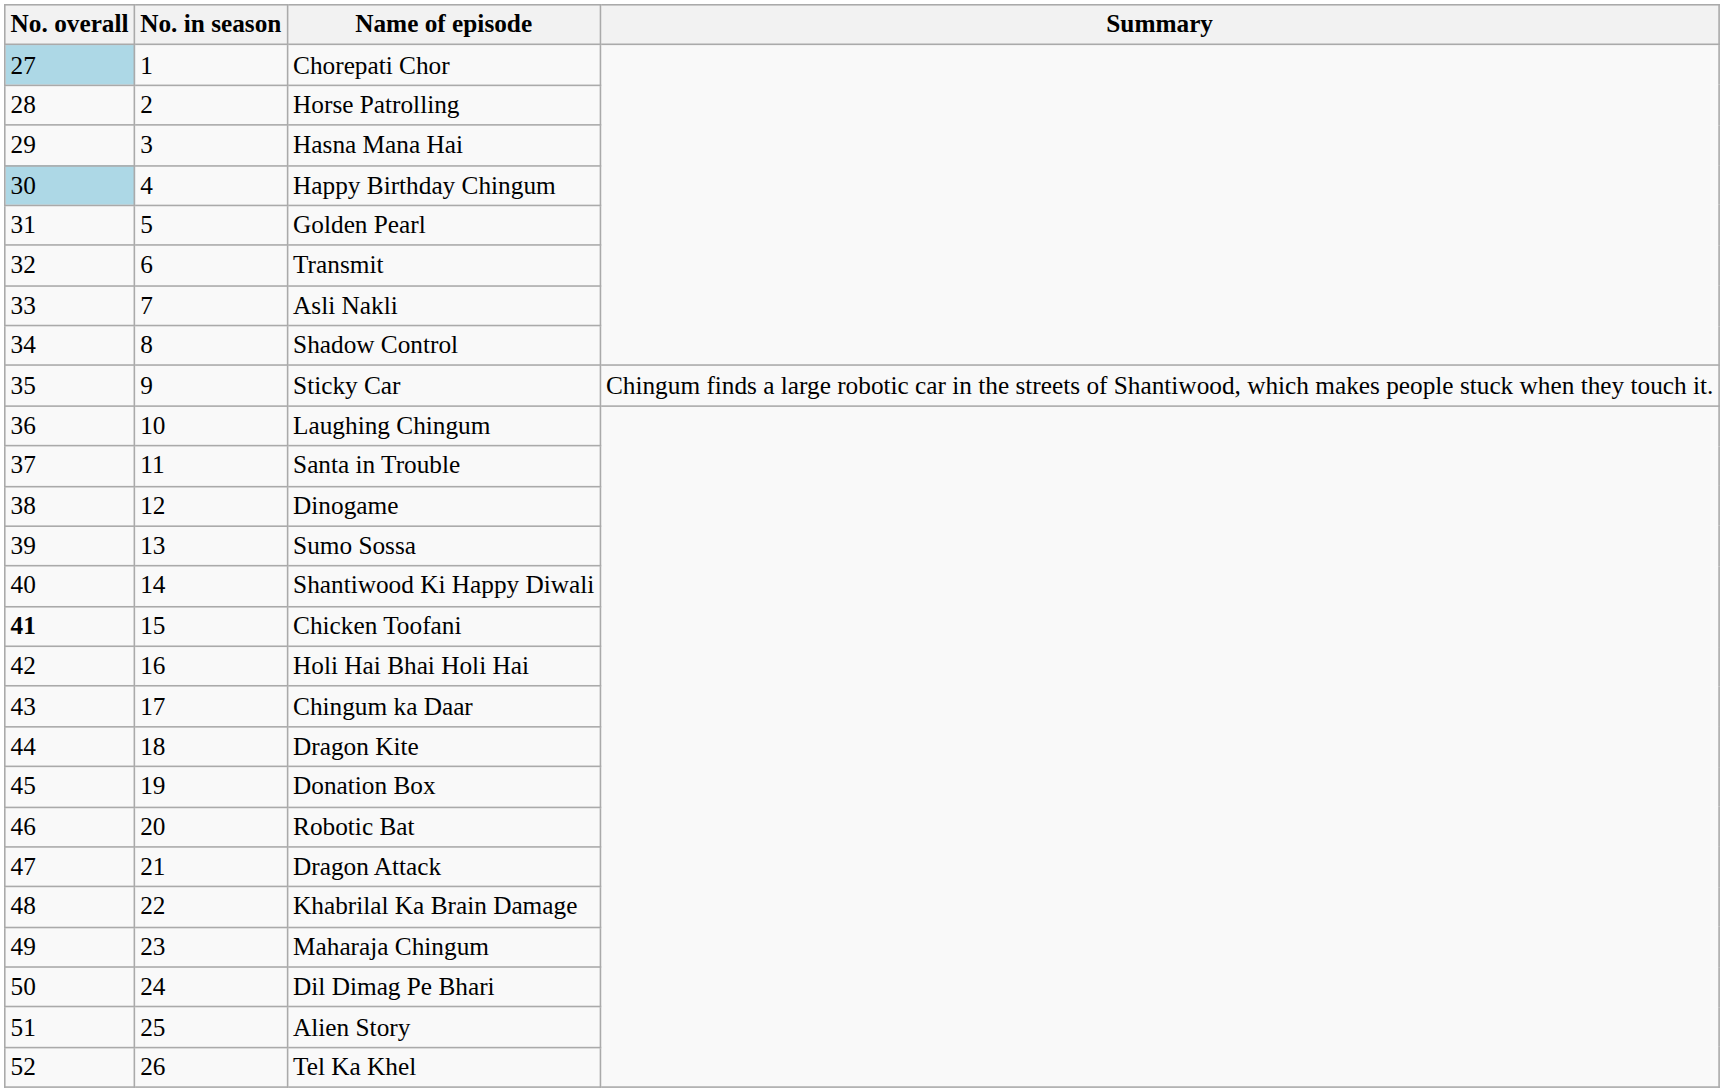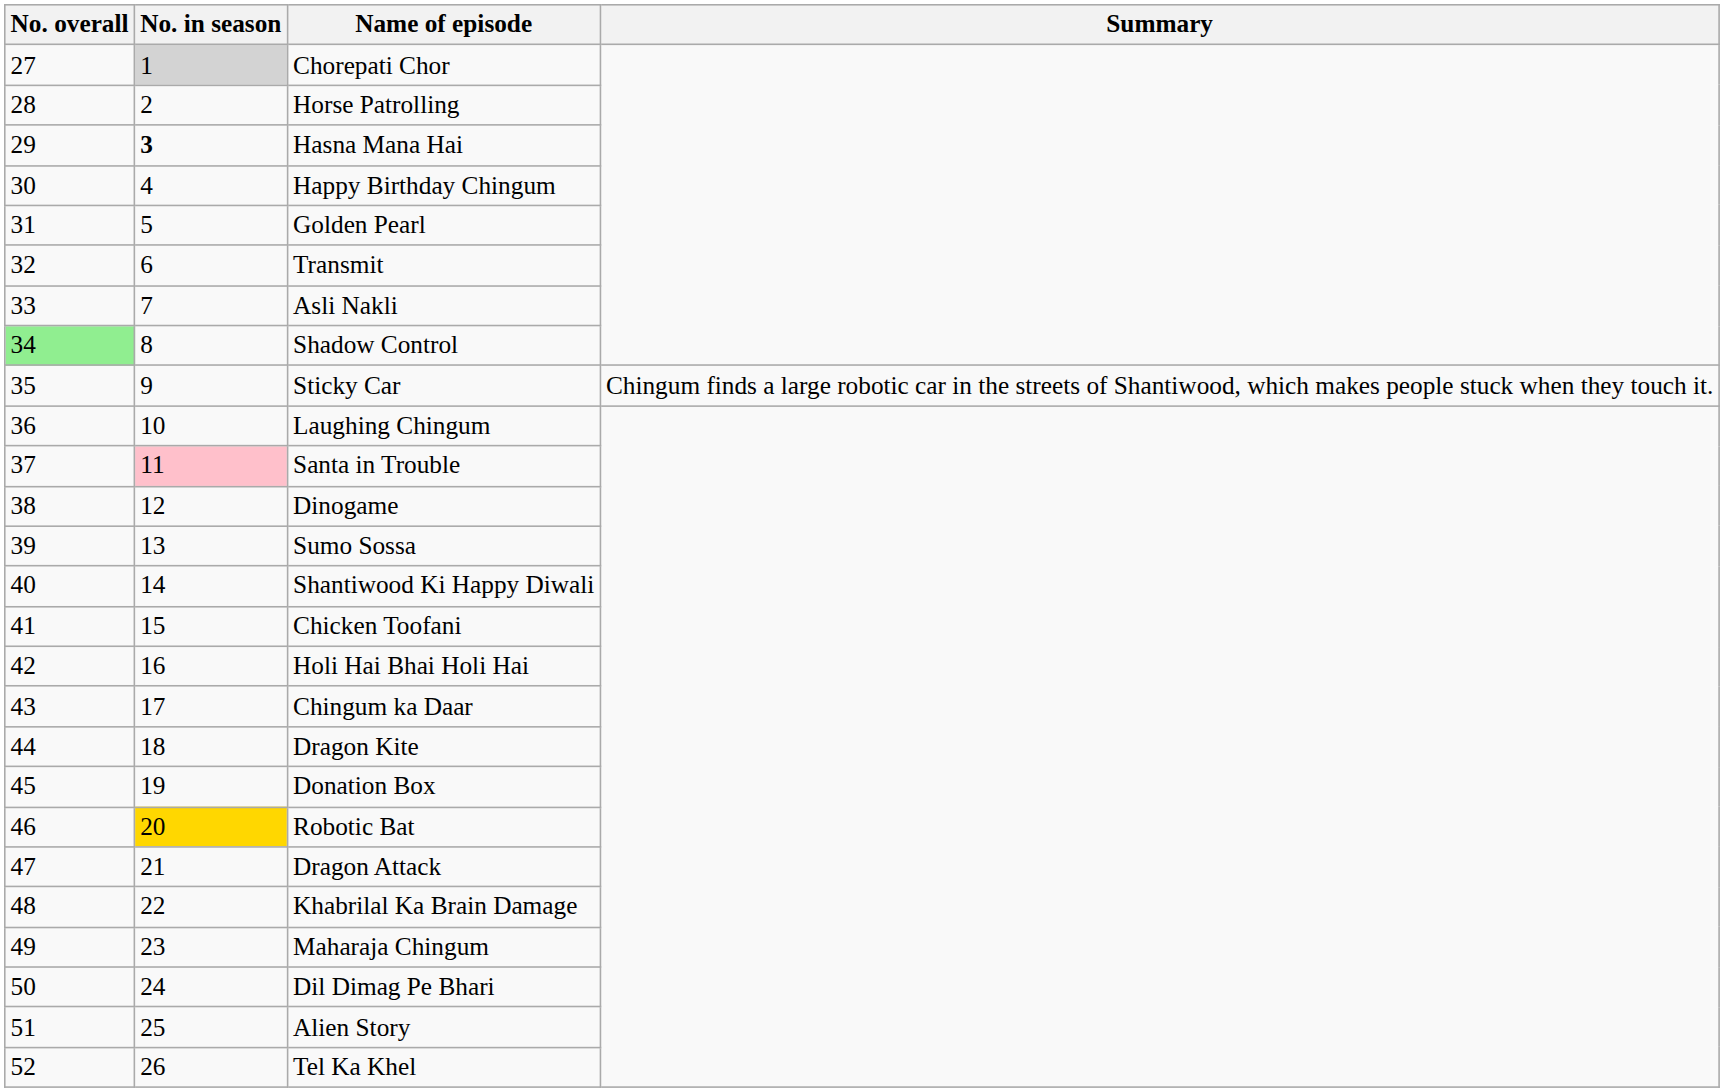(23, 64) lightblue background -> (23, 64) no background
(147, 64) no background -> (147, 64) lightgrey background
(147, 144) normal -> (147, 144) bold
(23, 184) lightblue background -> (23, 184) no background
(23, 345) no background -> (23, 345) lightgreen background
(152, 465) no background -> (152, 465) pink background
(23, 625) bold -> (23, 625) normal
(153, 826) no background -> (153, 826) gold background
